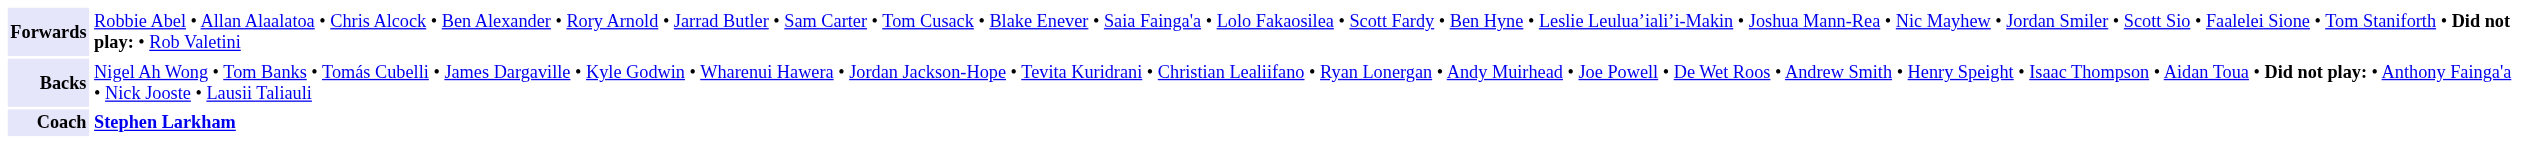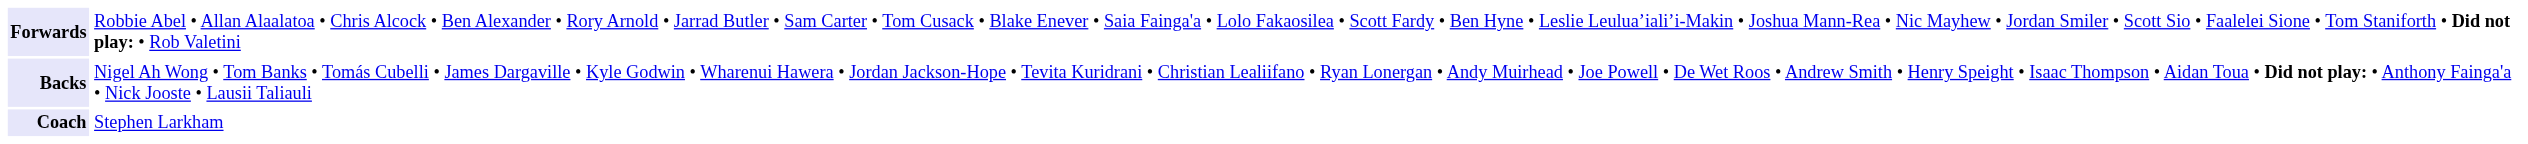(165, 122) bold -> (159, 122) normal
